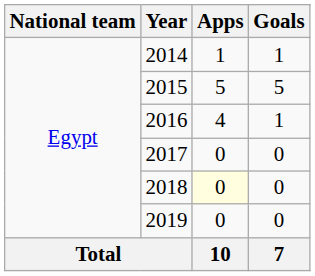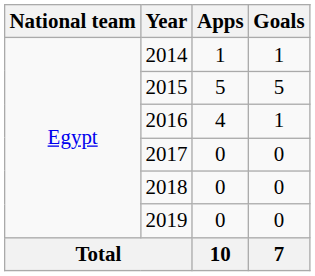(220, 187) lightyellow background -> (220, 187) no background
